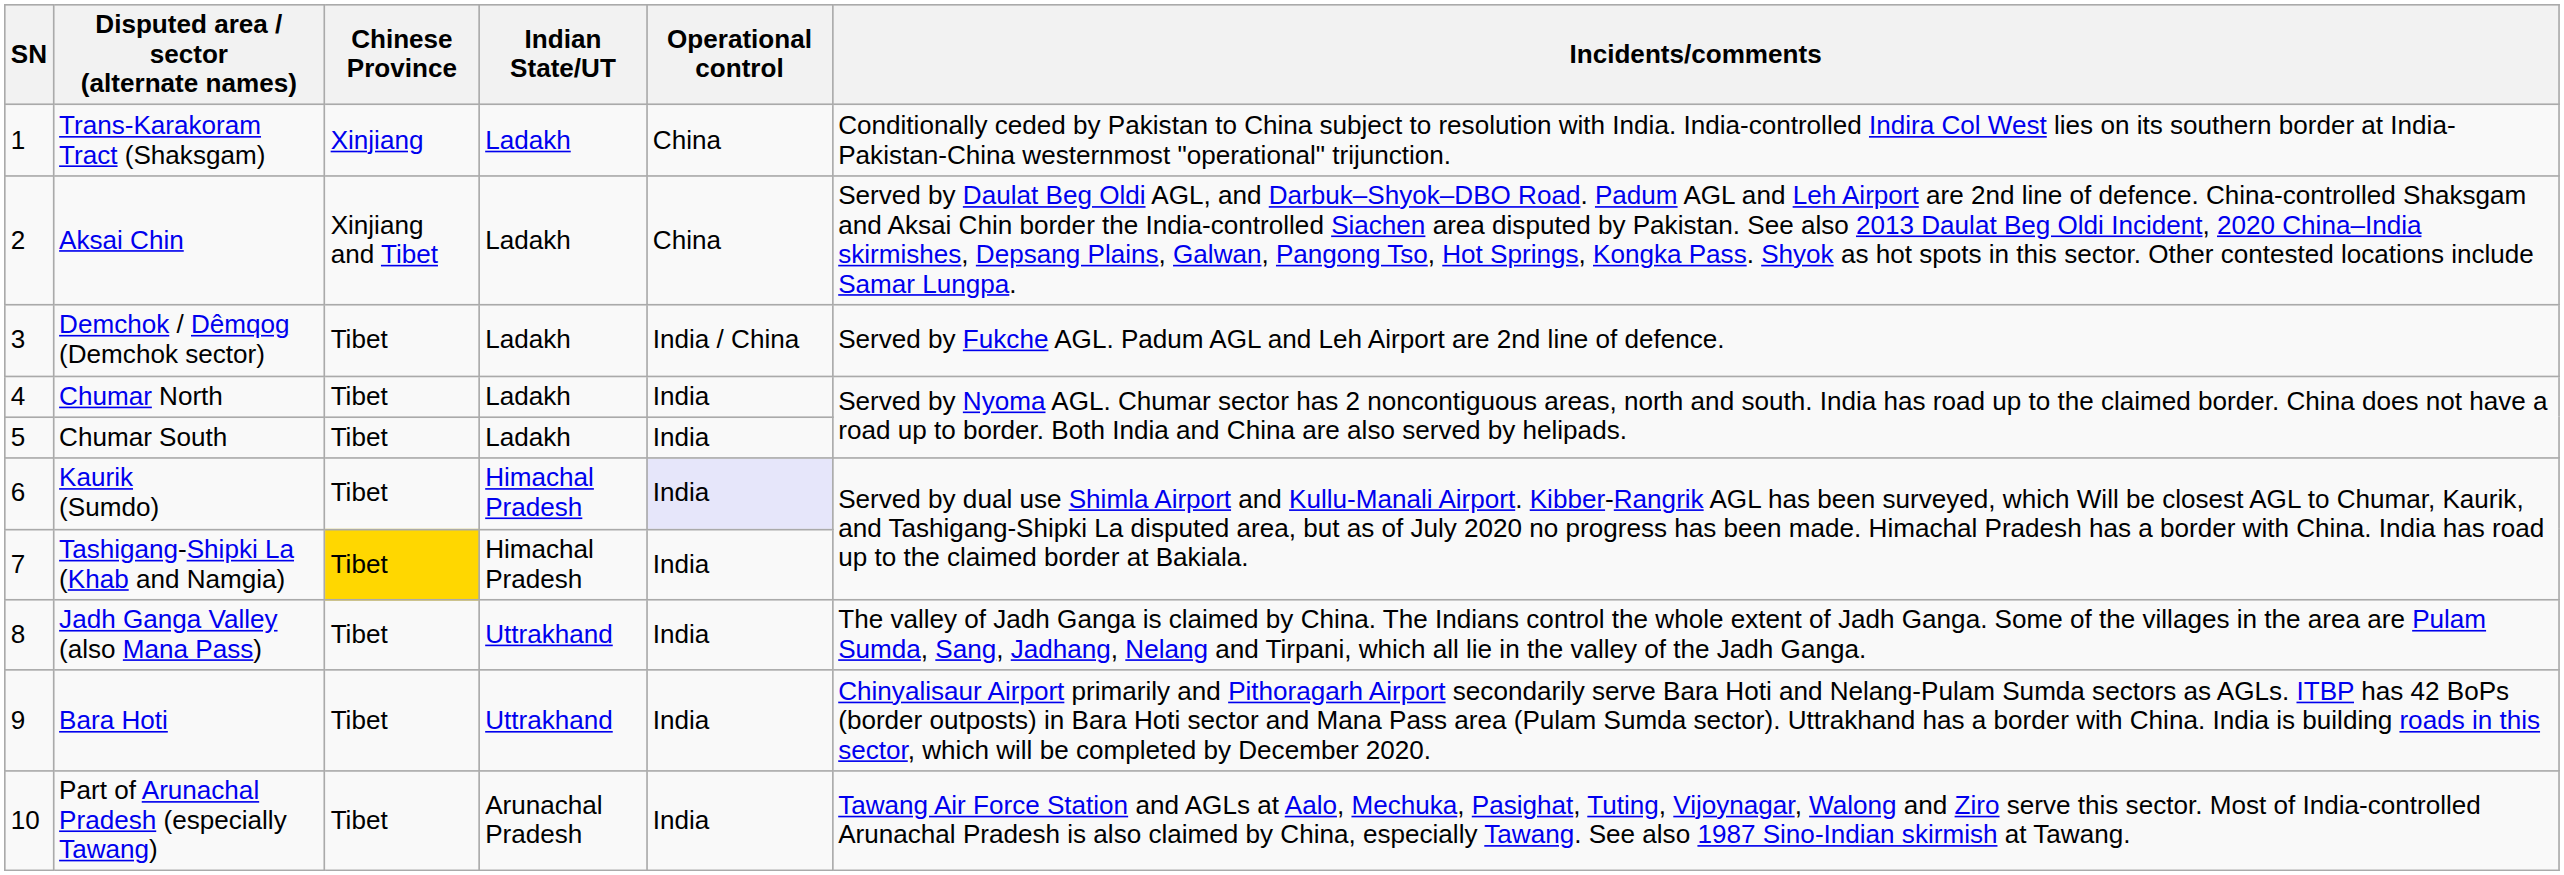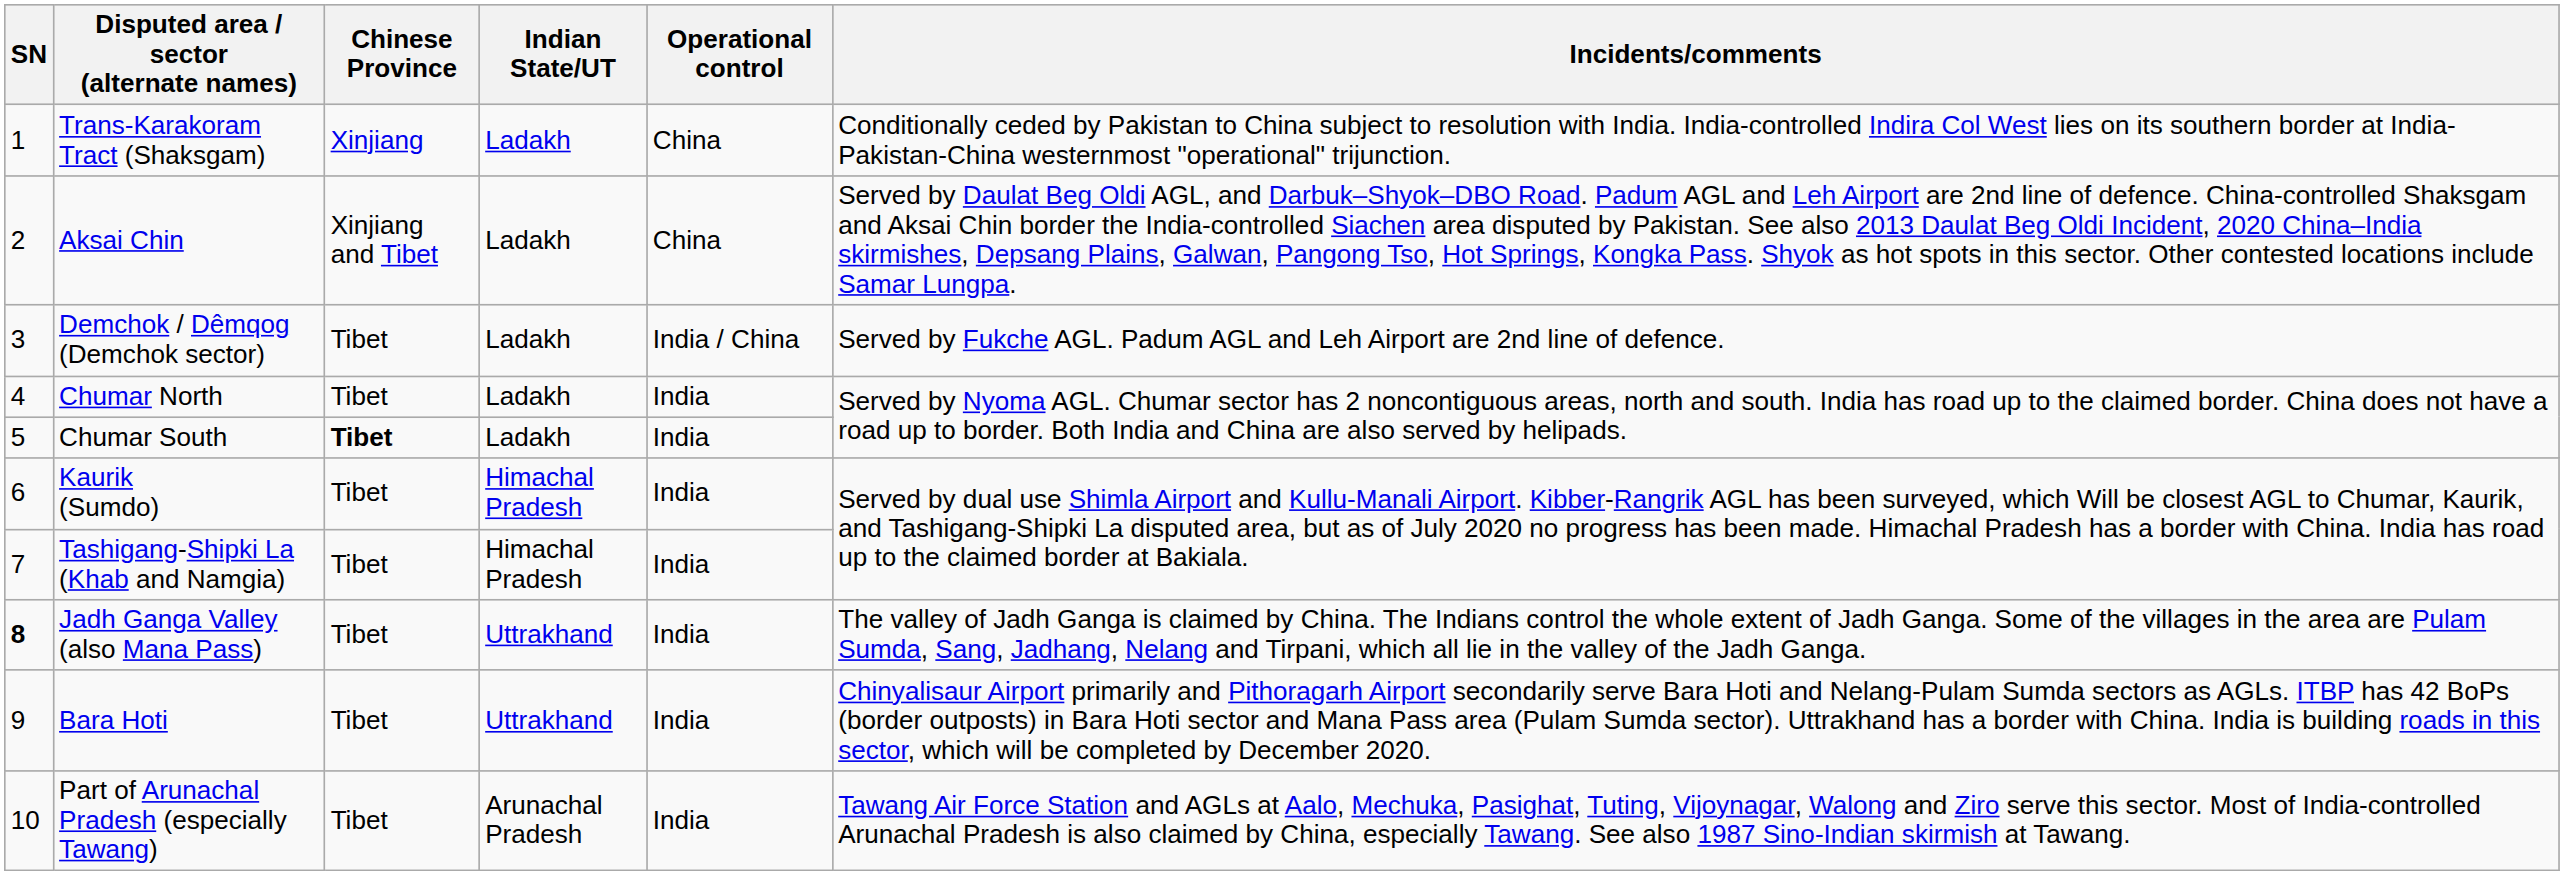(359, 437) normal -> (362, 437) bold
(681, 493) lavender background -> (681, 493) no background
(359, 564) gold background -> (359, 564) no background
(18, 634) normal -> (18, 634) bold
